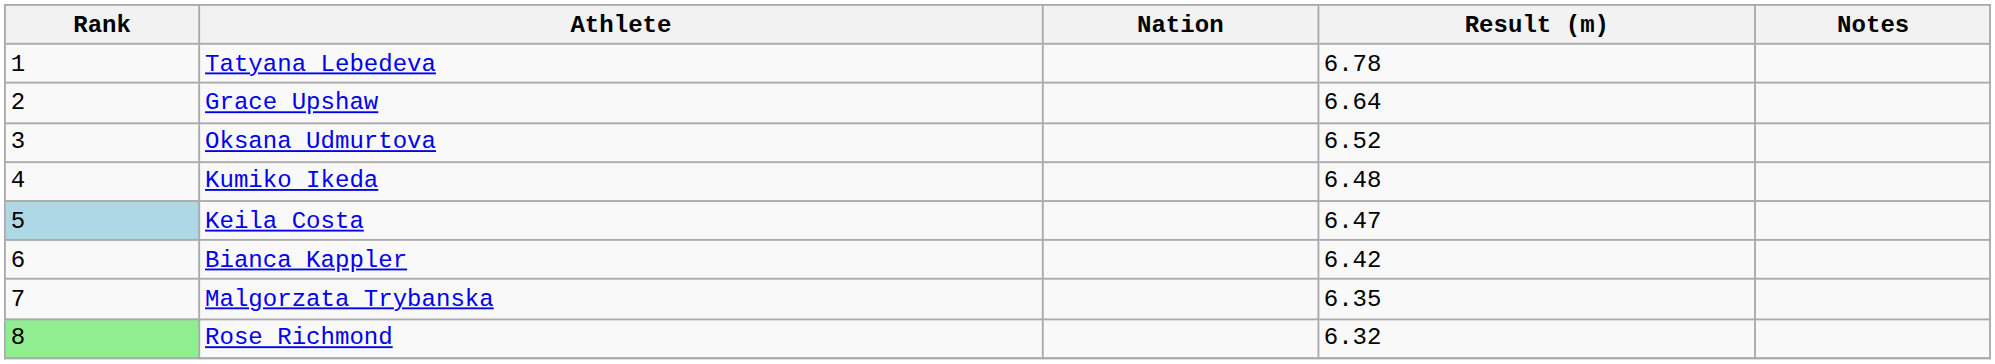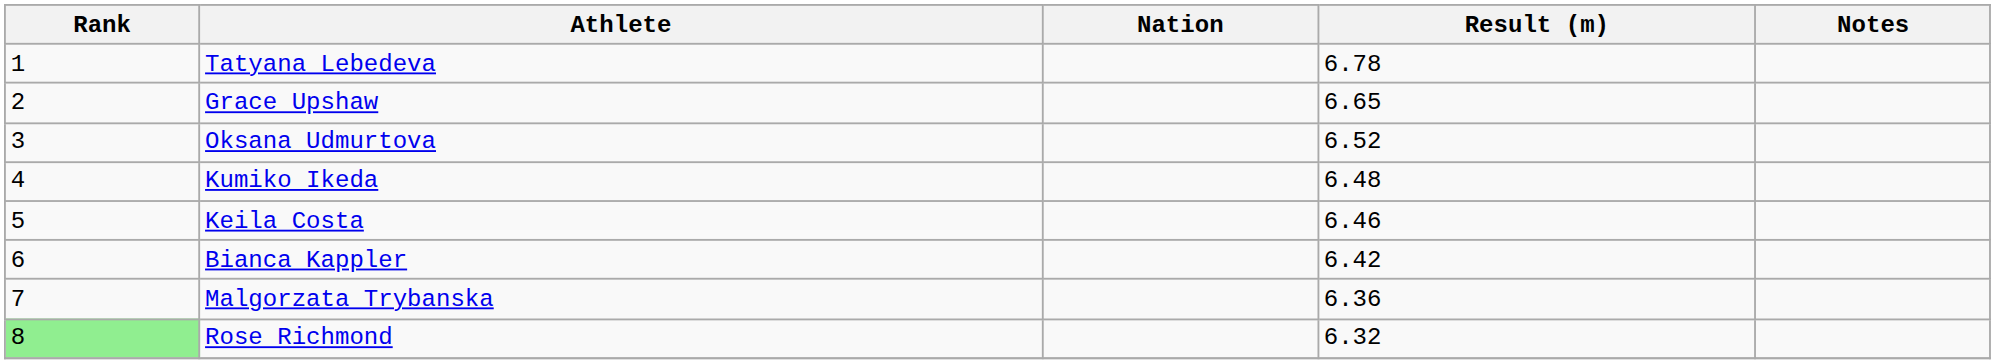(1353, 103) 6.64 -> (1353, 103) 6.65
(18, 221) lightblue background -> (18, 221) no background
(1353, 221) 6.47 -> (1353, 221) 6.46
(1353, 299) 6.35 -> (1353, 299) 6.36
